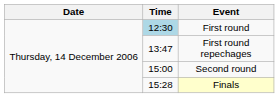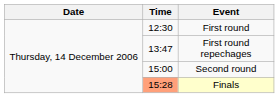(160, 27) lightblue background -> (160, 27) no background
(160, 85) no background -> (160, 85) lightsalmon background
